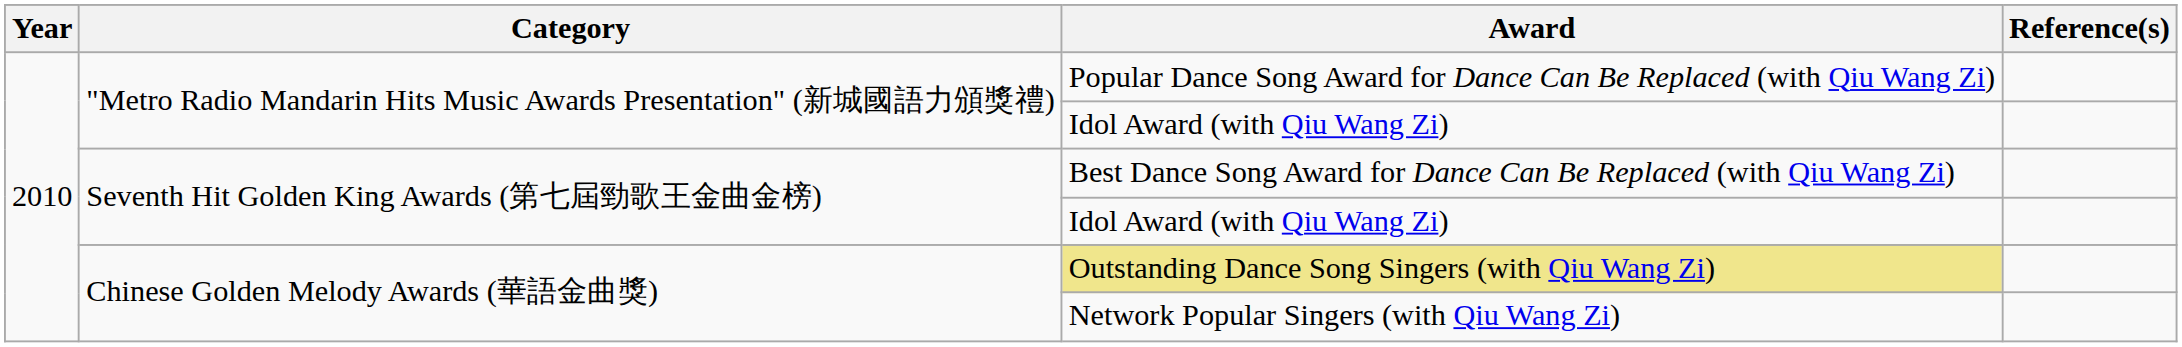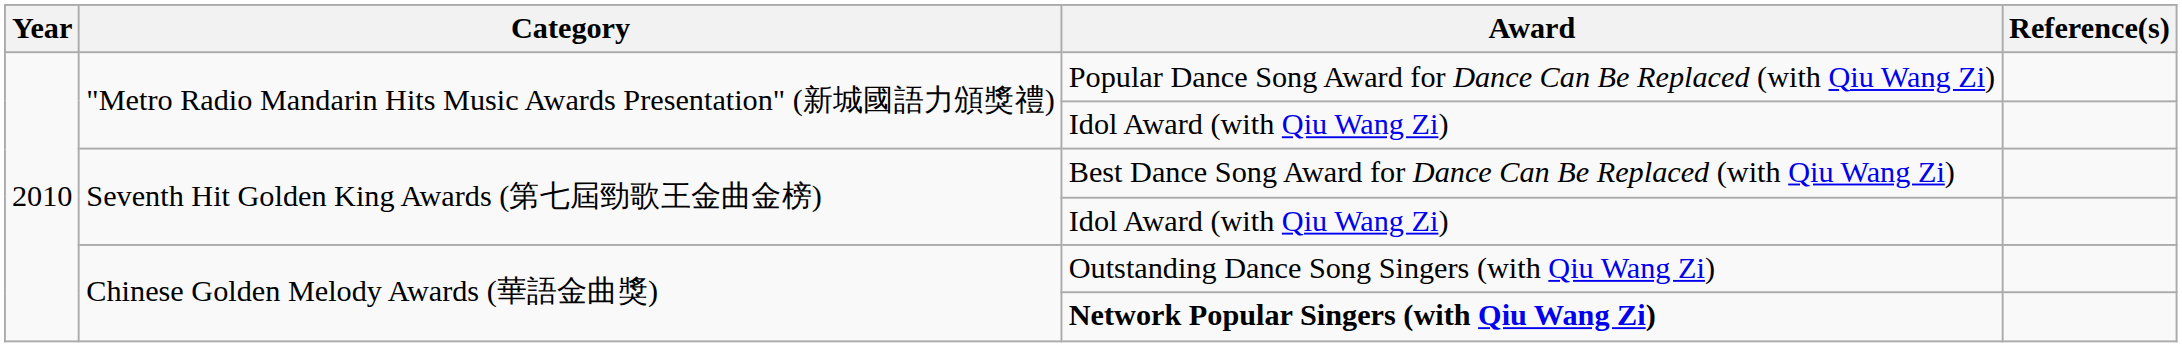(1392, 268) khaki background -> (1392, 268) no background
(1344, 316) normal -> (1362, 316) bold
